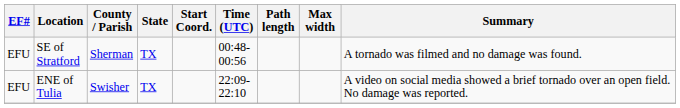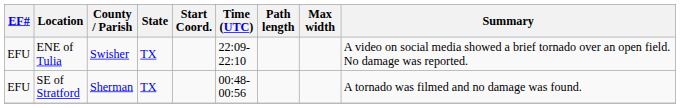rows swapped: (55, 86) <-> (58, 53)
